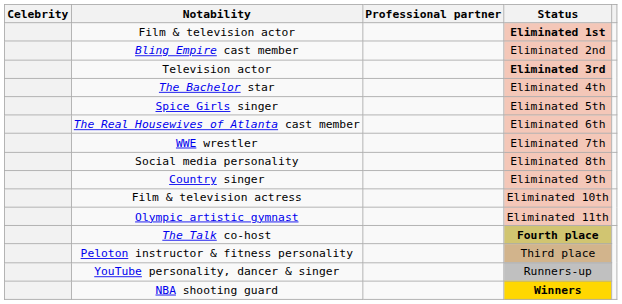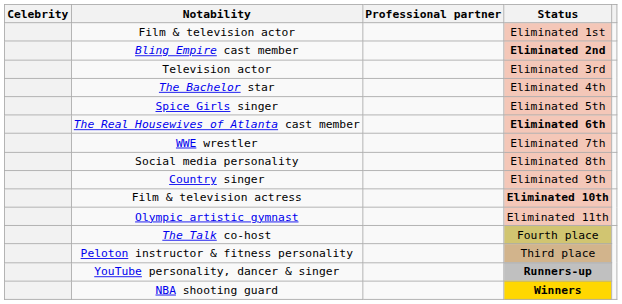(558, 32) bold -> (558, 32) normal
(558, 51) normal -> (558, 51) bold
(558, 69) bold -> (558, 69) normal
(558, 124) normal -> (558, 124) bold
(558, 198) normal -> (558, 198) bold
(558, 235) bold -> (558, 235) normal
(558, 272) normal -> (558, 272) bold
